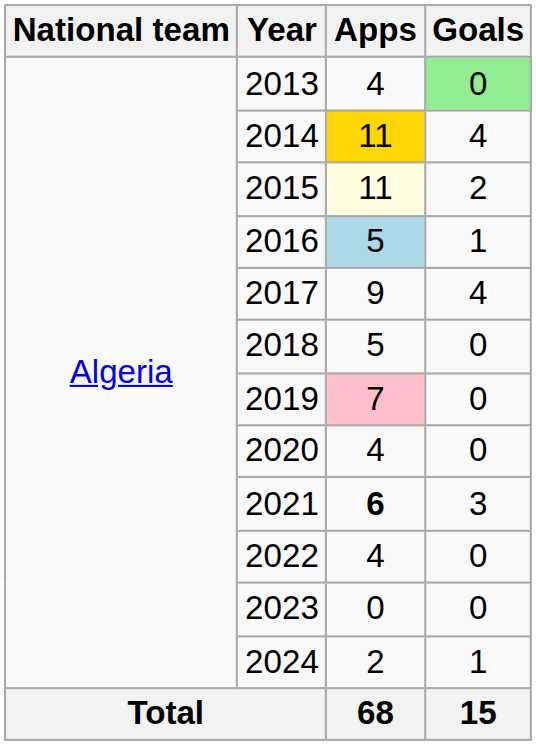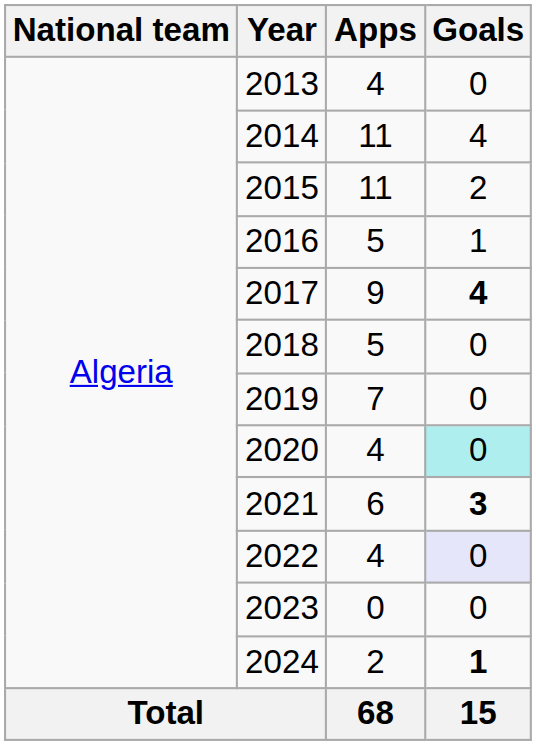(478, 83) lightgreen background -> (478, 83) no background
(375, 135) gold background -> (375, 135) no background
(375, 188) lightyellow background -> (375, 188) no background
(375, 240) lightblue background -> (375, 240) no background
(478, 293) normal -> (478, 293) bold
(375, 398) pink background -> (375, 398) no background
(478, 450) no background -> (478, 450) paleturquoise background
(375, 503) bold -> (375, 503) normal
(478, 503) normal -> (478, 503) bold
(478, 556) no background -> (478, 556) lavender background
(478, 661) normal -> (478, 661) bold
